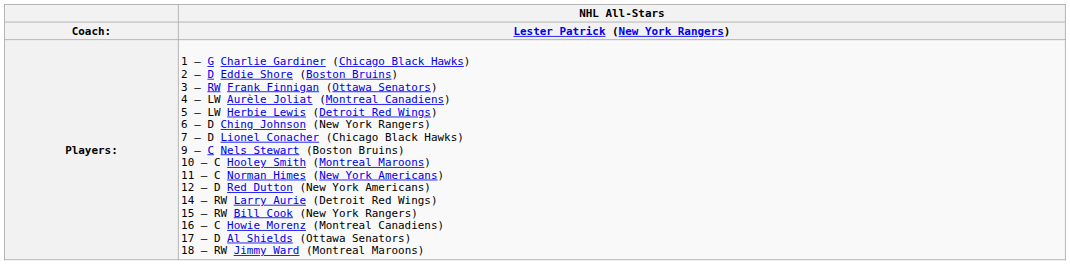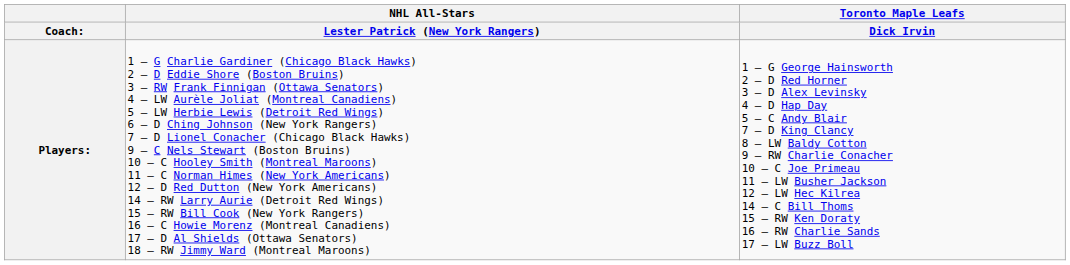+ column: (902, 31)
